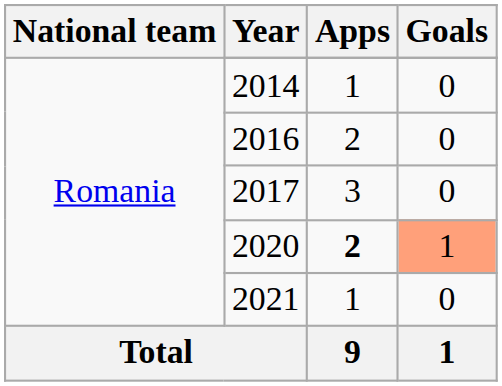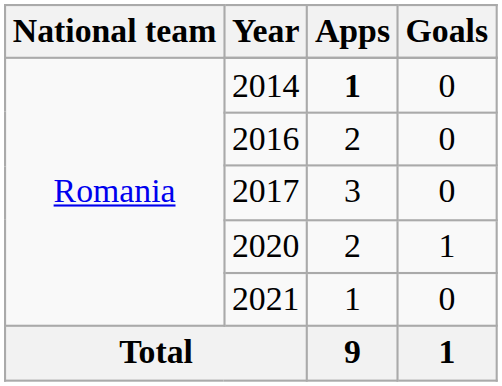(352, 84) normal -> (352, 84) bold
(352, 245) bold -> (352, 245) normal
(447, 245) lightsalmon background -> (447, 245) no background
